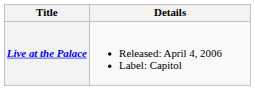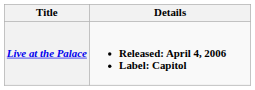(170, 59) normal -> (170, 59) bold
